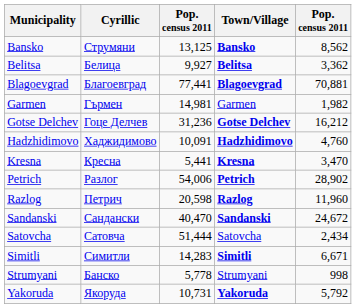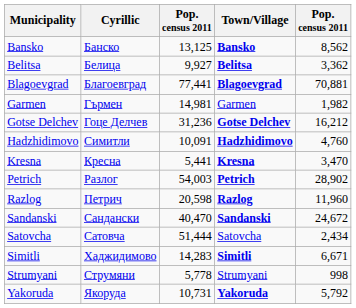(109, 46) Струмяни -> (102, 46) Банско
(120, 141) Хаджидимово -> (107, 141) Симитли
(195, 179) 54,006 -> (195, 179) 54,003
(107, 255) Симитли -> (120, 255) Хаджидимово
(102, 274) Банско -> (109, 274) Струмяни
